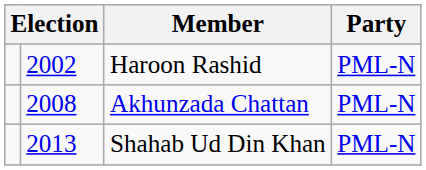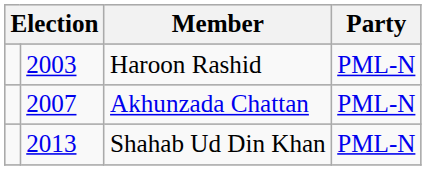(51, 64) 2002 -> (51, 64) 2003
(51, 104) 2008 -> (51, 104) 2007
